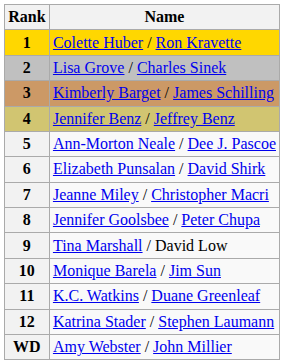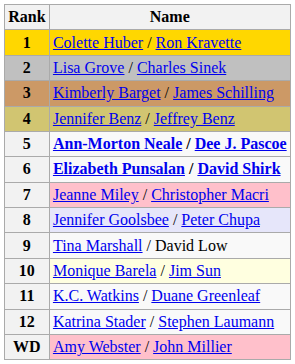(164, 144) normal -> (170, 144) bold
(159, 169) normal -> (167, 169) bold
(161, 194) no background -> (161, 194) pink background
(156, 220) no background -> (156, 220) lavender background
(137, 270) no background -> (137, 270) lightyellow background
(142, 347) no background -> (142, 347) pink background
